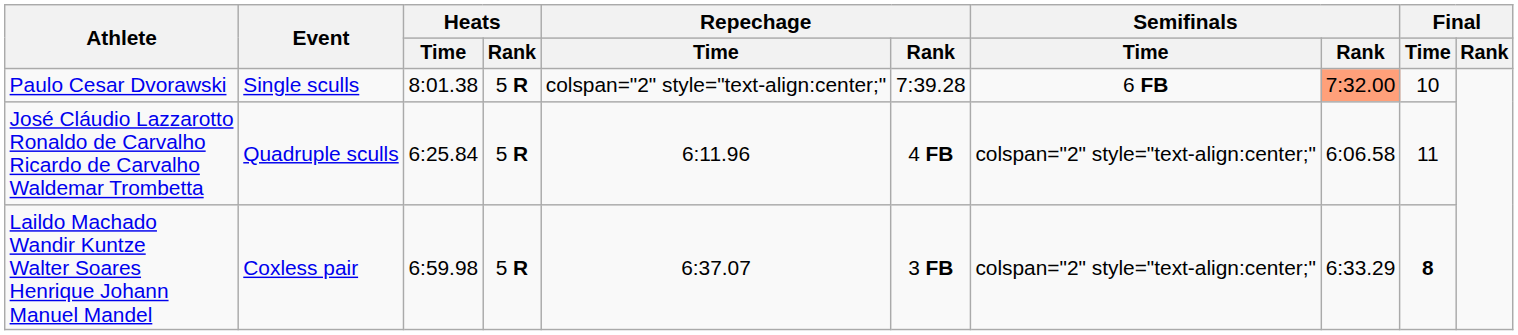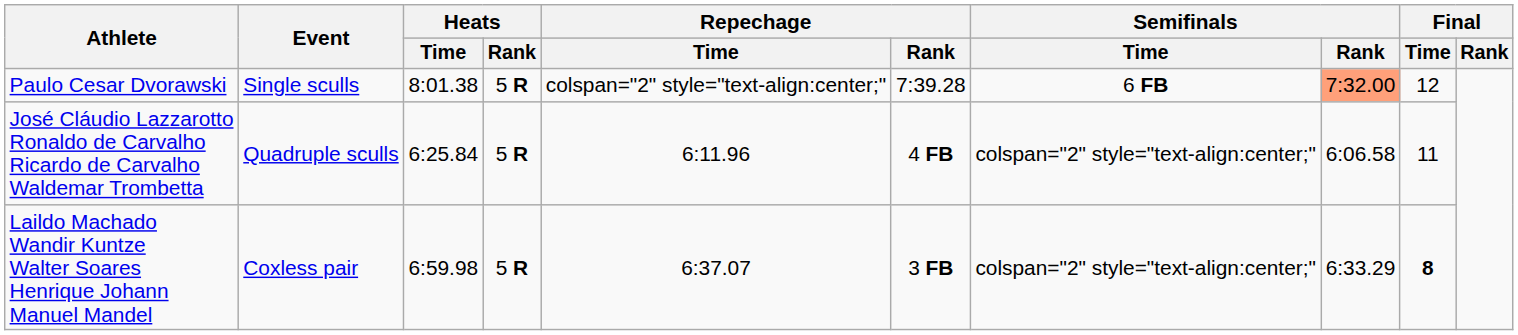(1428, 86) 10 -> (1428, 86) 12
